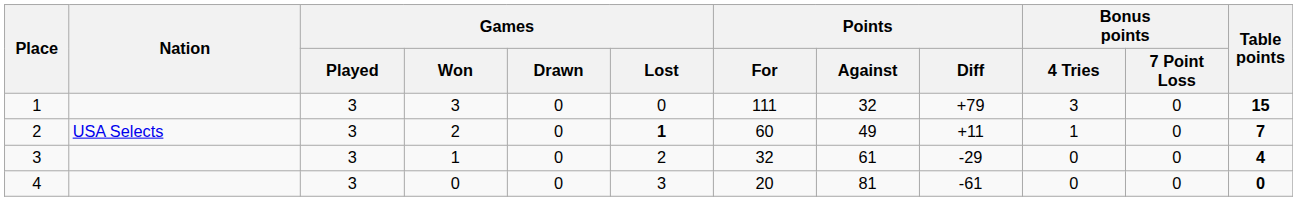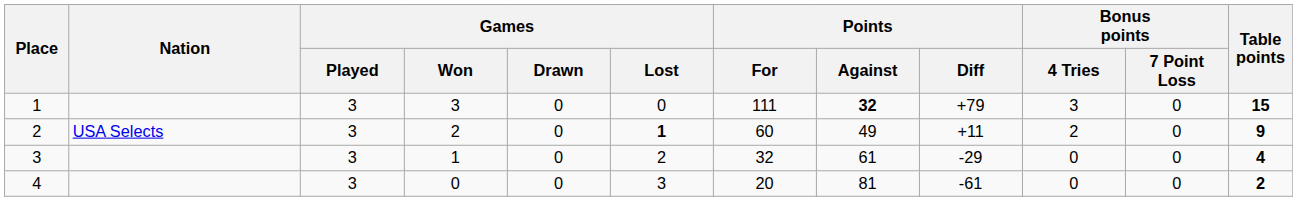(868, 105) normal -> (868, 105) bold
(1074, 131) 1 -> (1074, 131) 2
(1261, 131) 7 -> (1261, 131) 9
(1261, 183) 0 -> (1261, 183) 2
